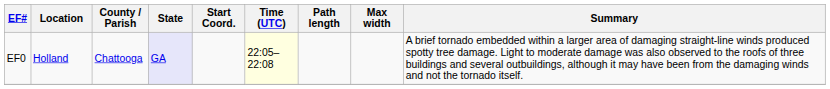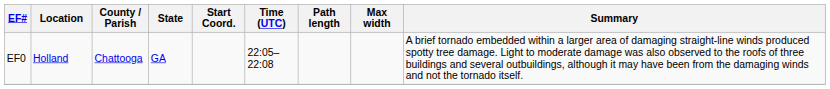(158, 58) lavender background -> (158, 58) no background
(263, 58) lightyellow background -> (263, 58) no background
